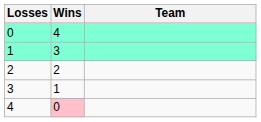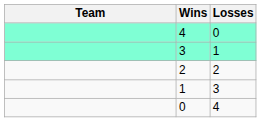columns swapped: (170, 13) <-> (28, 13)
(57, 107) pink background -> (182, 107) no background
